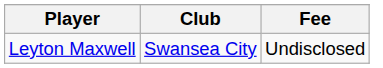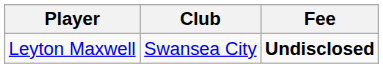(315, 48) normal -> (320, 48) bold
